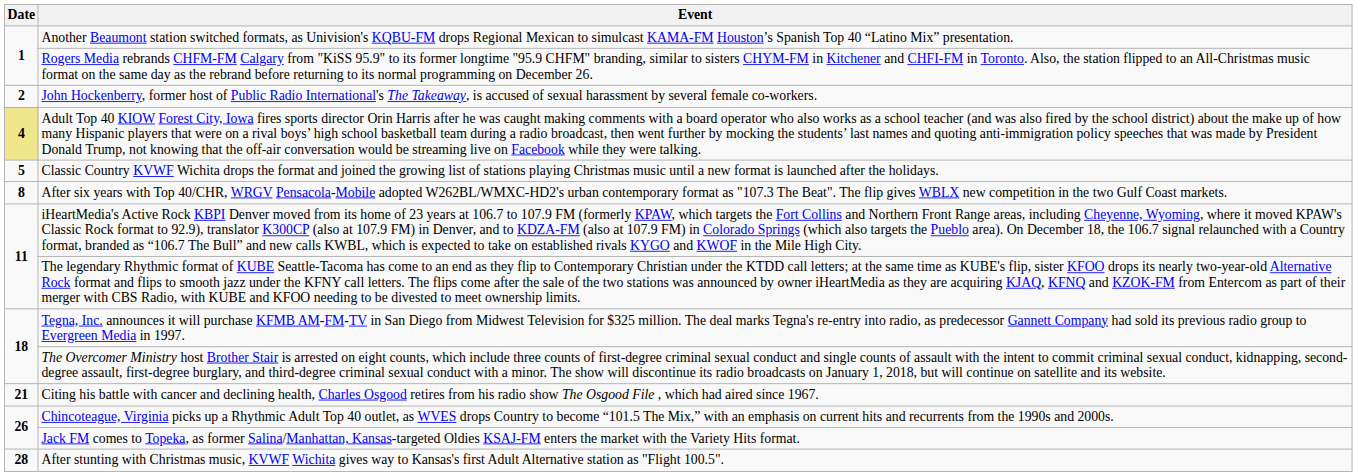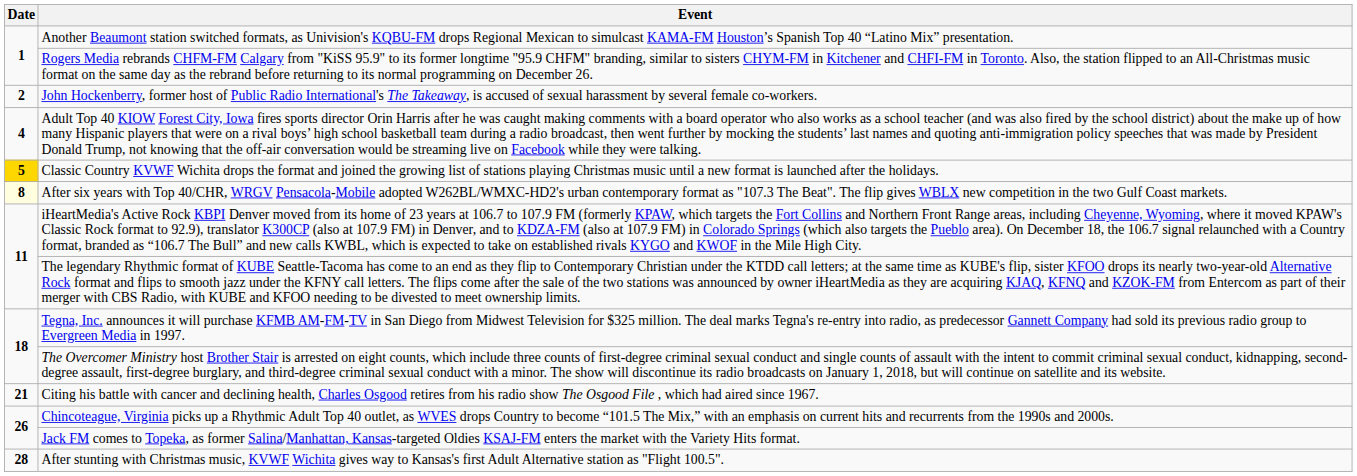(21, 133) khaki background -> (21, 133) no background
(21, 170) no background -> (21, 170) gold background
(21, 192) no background -> (21, 192) lightyellow background
